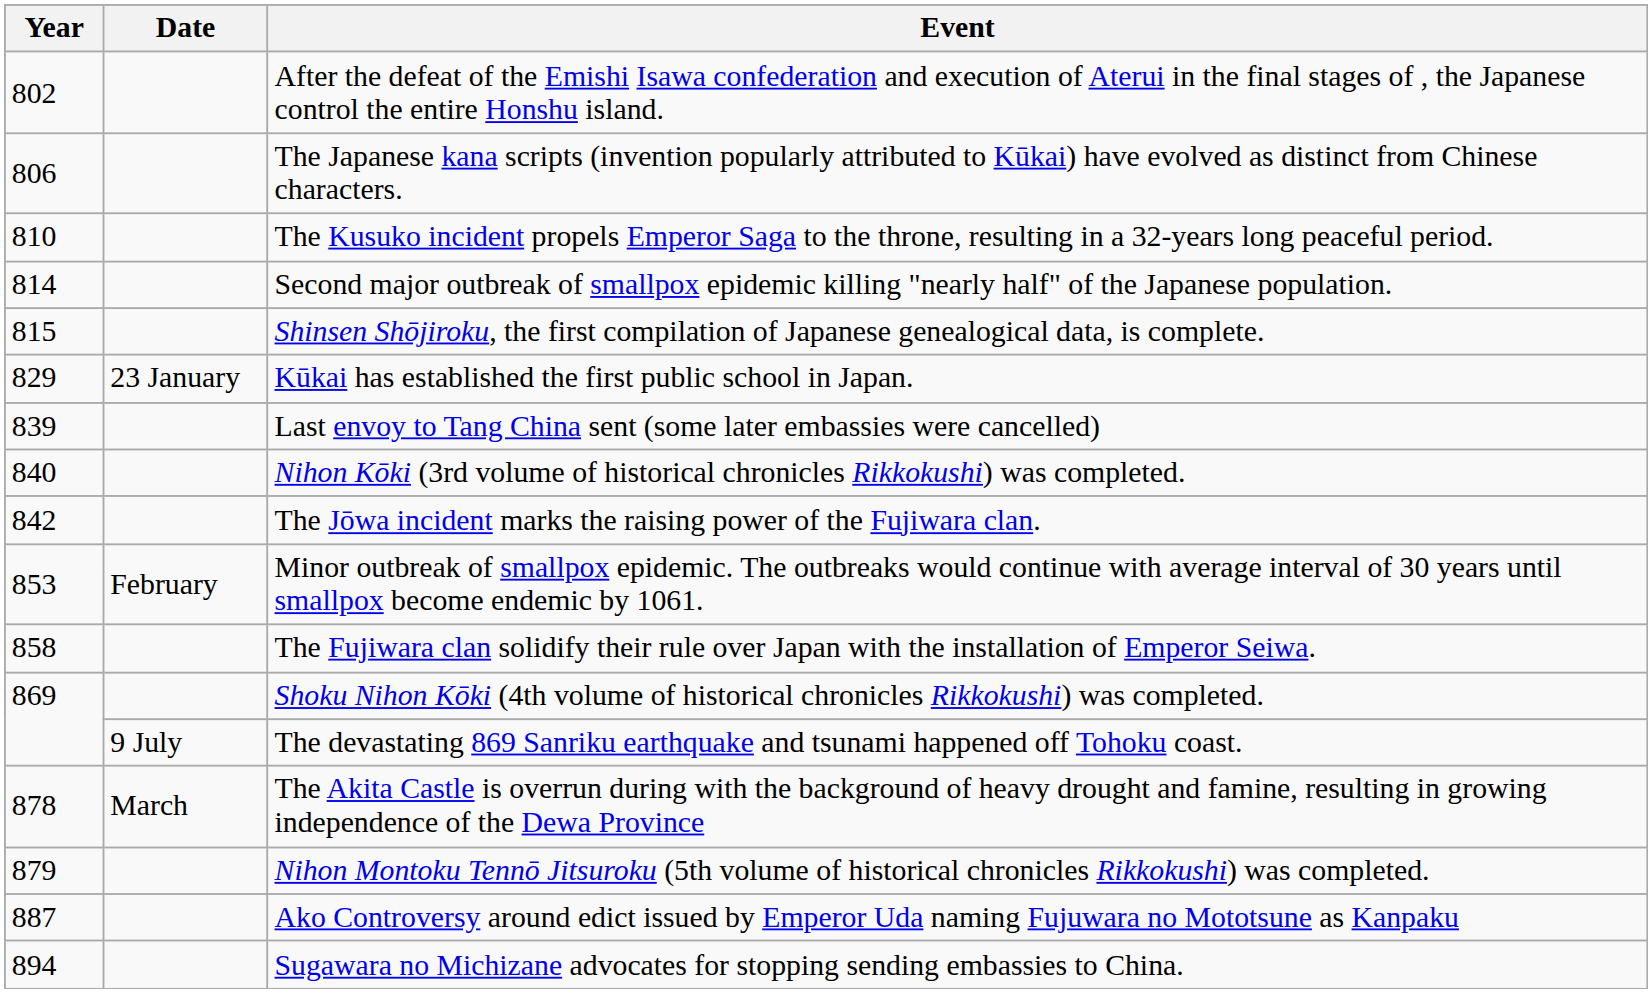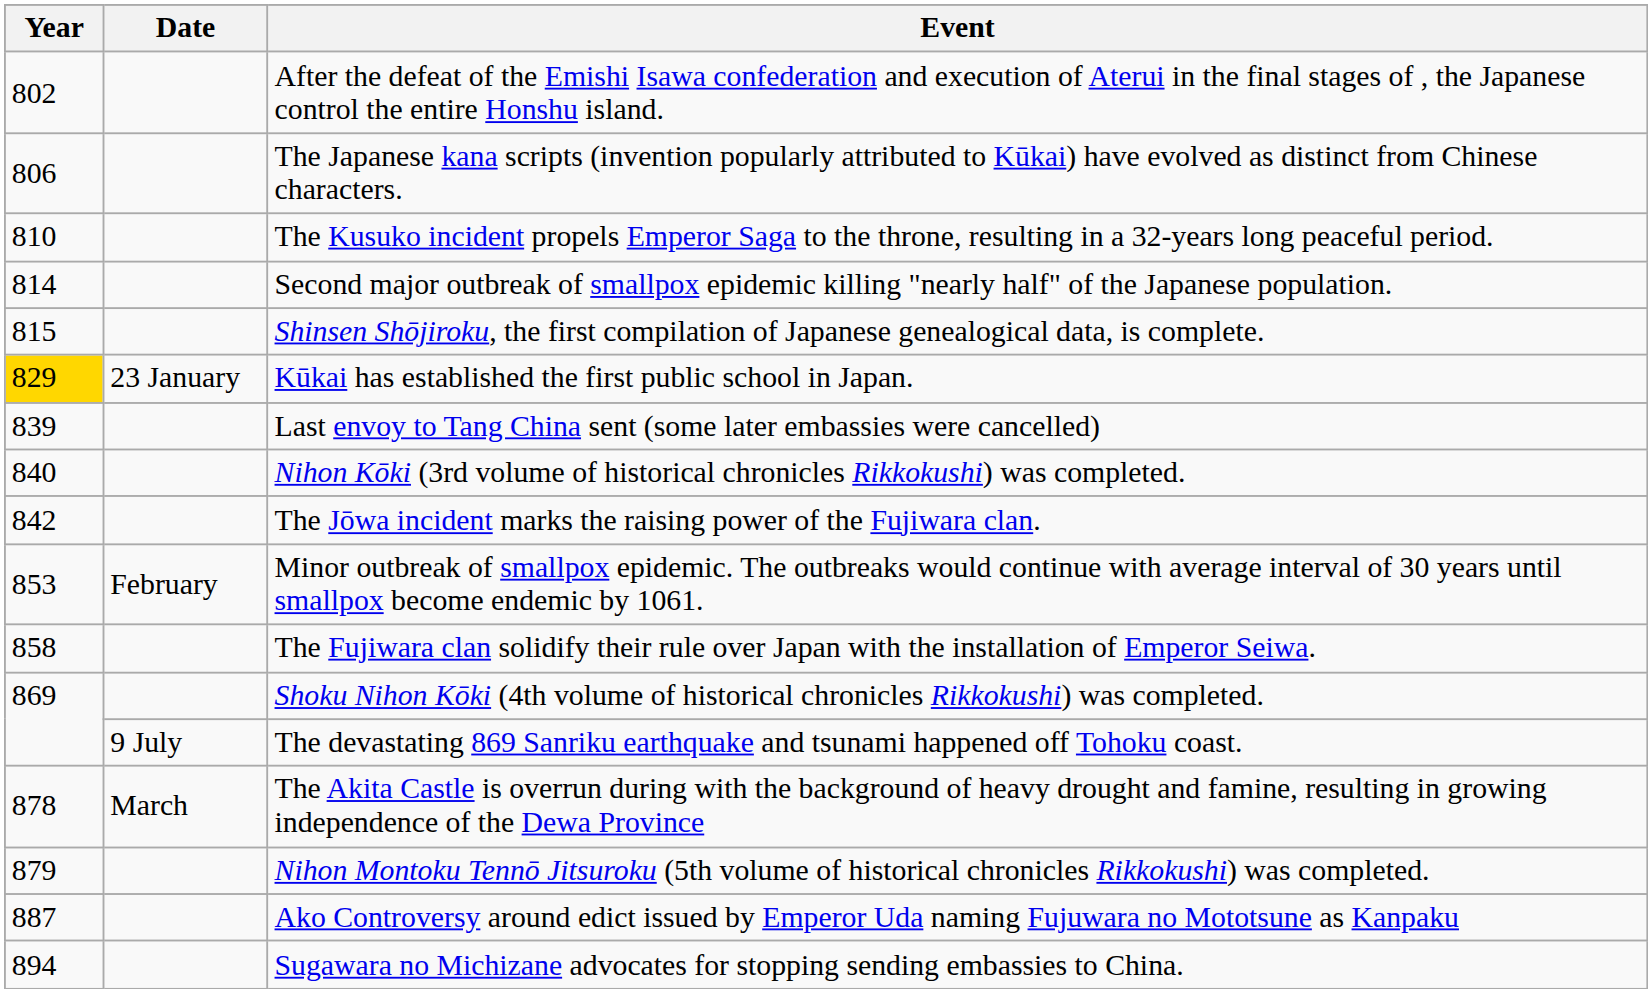(34, 378) no background -> (34, 378) gold background
